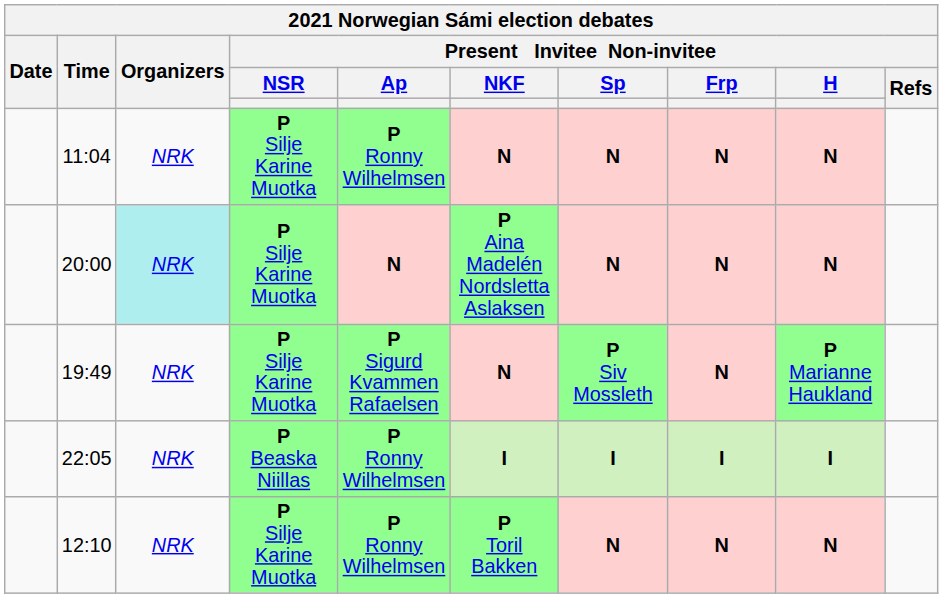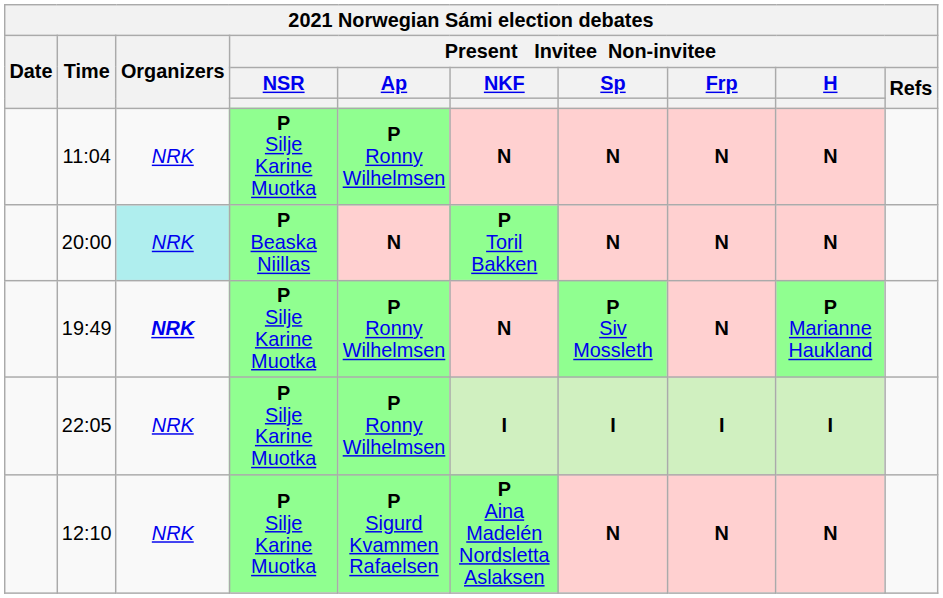(284, 264) P Silje Karine Muotka -> (284, 242) P Beaska Niillas
(504, 264) P Aina Madelén Nordsletta Aslaksen -> (504, 242) P Toril Bakken
(173, 372) normal -> (173, 328) bold
(394, 372) P Sigurd Kvammen Rafaelsen -> (394, 328) P Ronny Wilhelmsen
(284, 458) P Beaska Niillas -> (284, 425) P Silje Karine Muotka
(394, 544) P Ronny Wilhelmsen -> (394, 533) P Sigurd Kvammen Rafaelsen
(504, 544) P Toril Bakken -> (504, 533) P Aina Madelén Nordsletta Aslaksen
